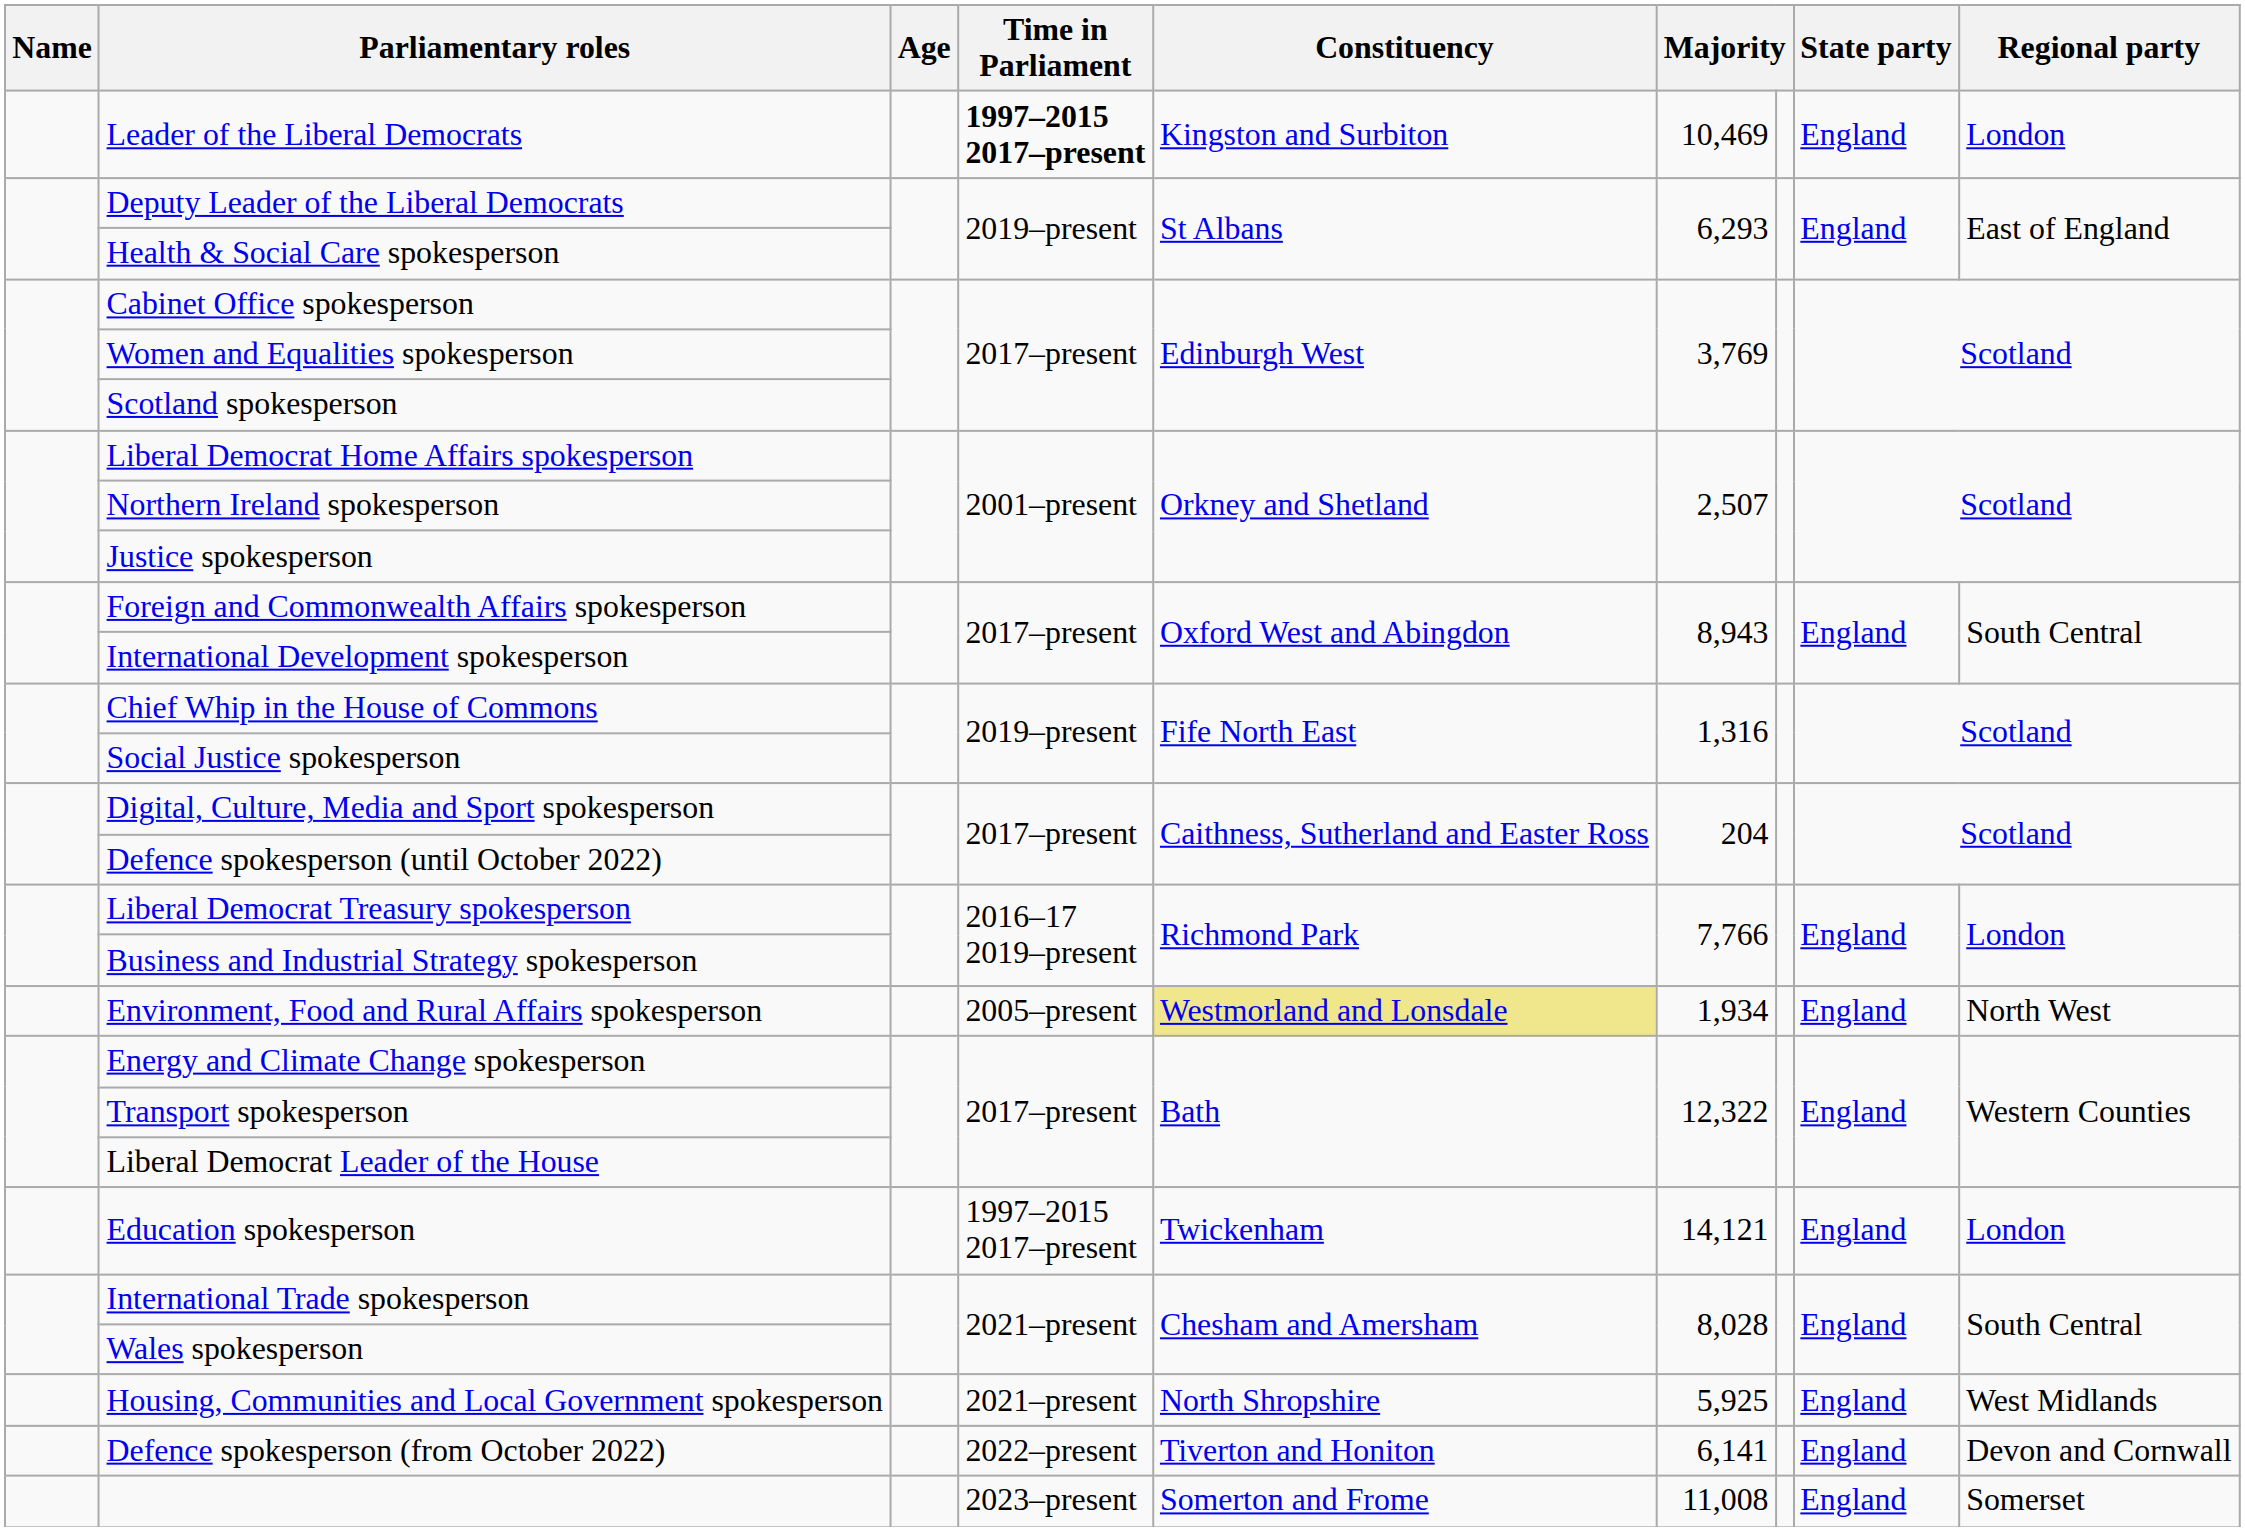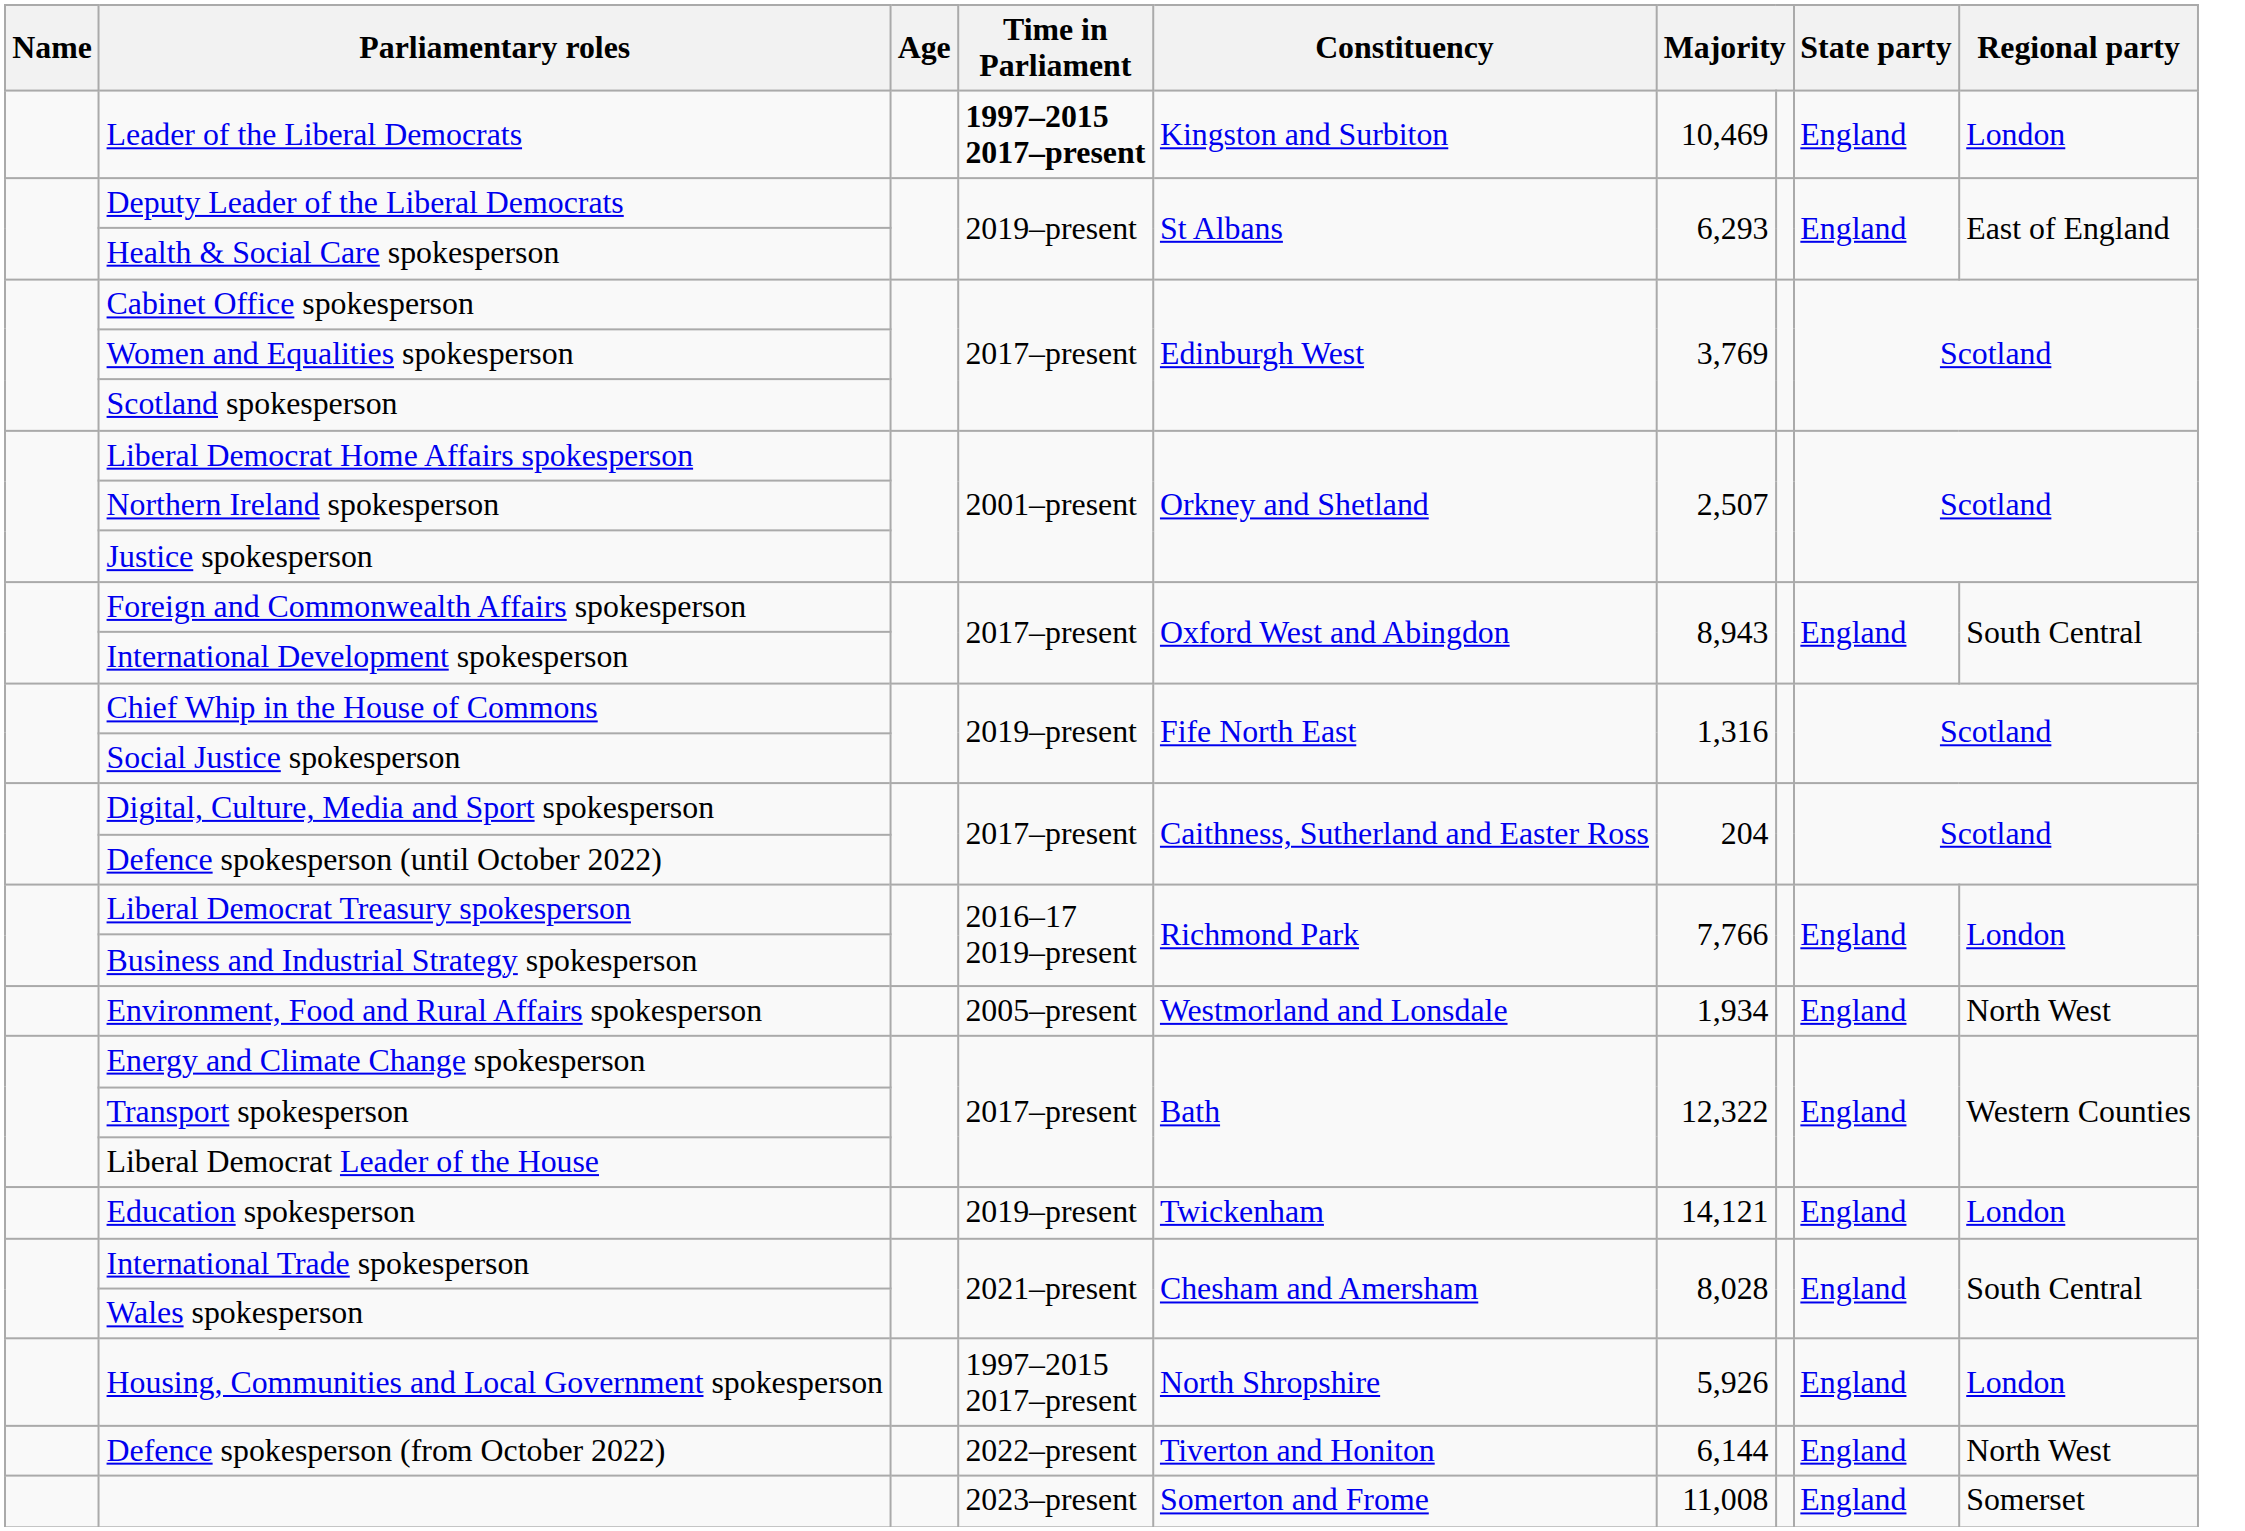(1334, 1010) khaki background -> (1334, 1010) no background
(1051, 1230) 1997–2015 2017–present -> (1051, 1212) 2019–present
(1051, 1399) 2021–present -> (1051, 1381) 1997–2015 2017–present
(1733, 1399) 5,925 -> (1733, 1381) 5,926
(2062, 1399) West Midlands -> (2016, 1381) London
(1733, 1450) 6,141 -> (1733, 1450) 6,144
(2099, 1450) Devon and Cornwall -> (2039, 1450) North West
